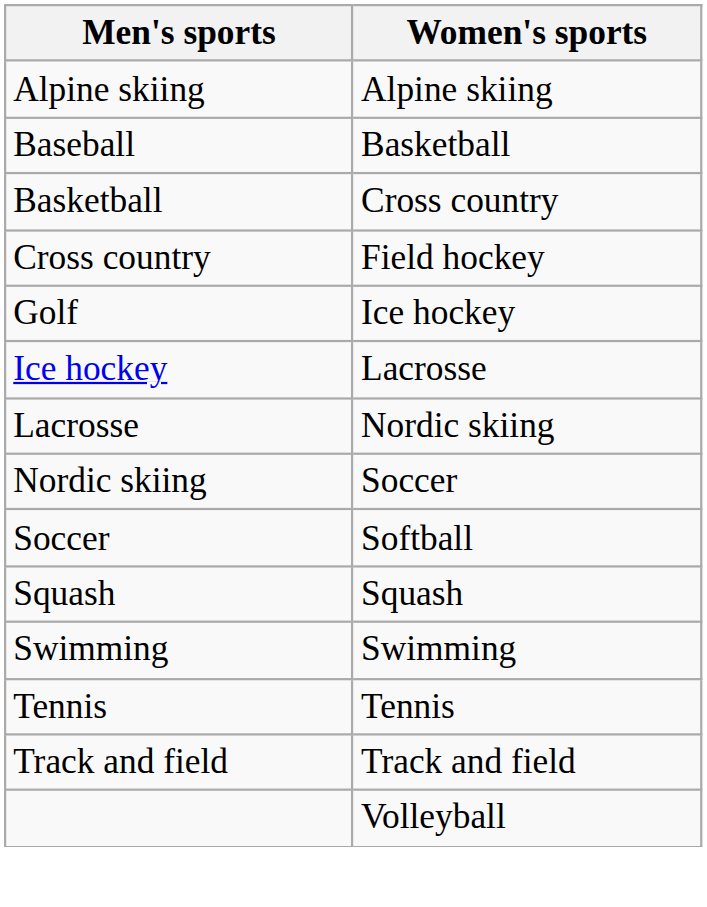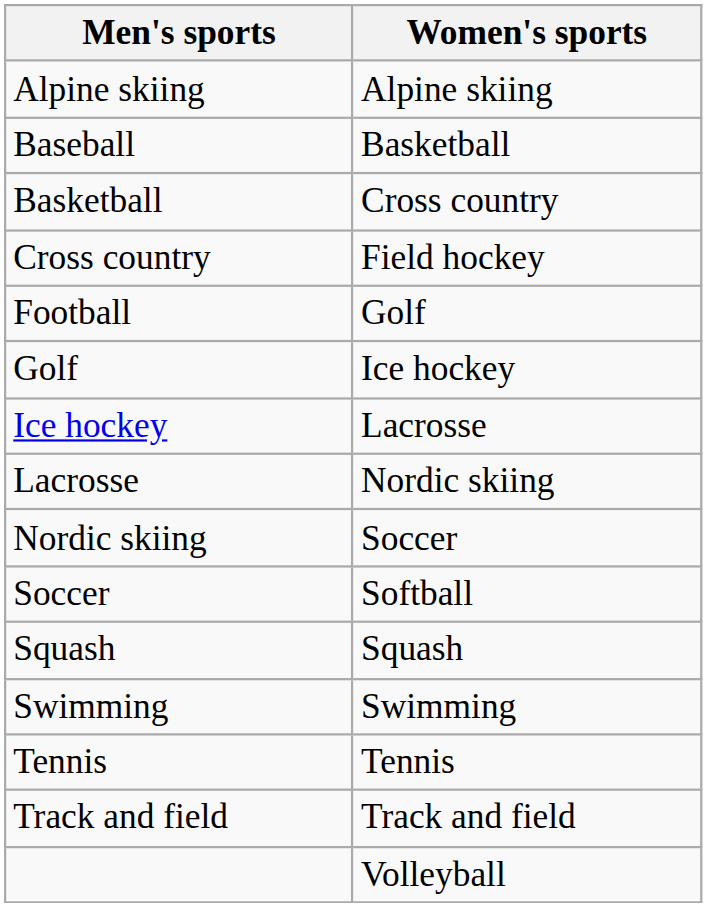+ row: (72, 312)
